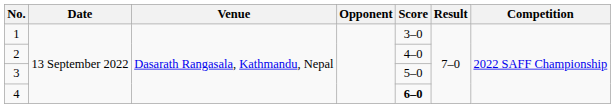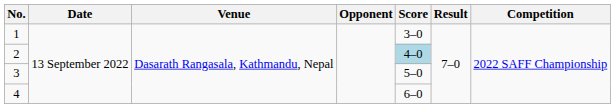(413, 53) no background -> (413, 53) lightblue background
(413, 93) bold -> (413, 93) normal
